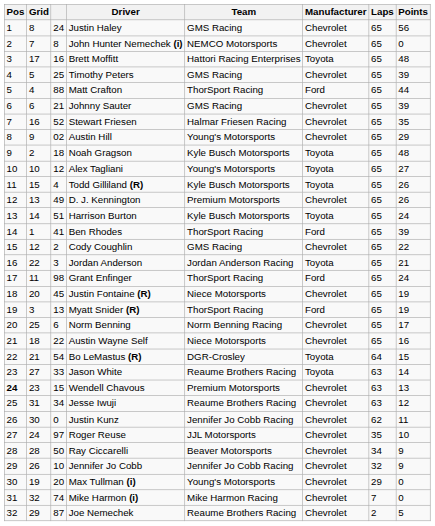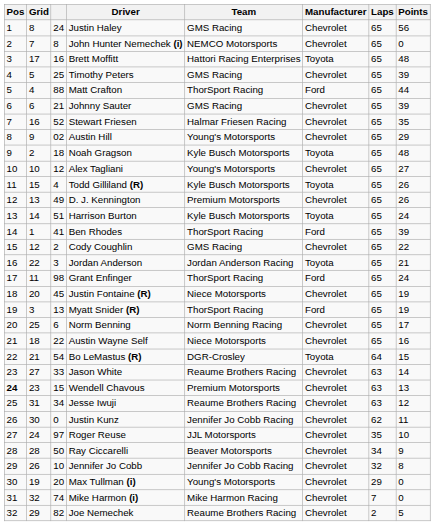(319, 168) Toyota -> (326, 168) Chevrolet
(319, 372) Toyota -> (326, 372) Chevrolet
(401, 465) 9 -> (401, 465) 8
(59, 512) 87 -> (59, 512) 82
